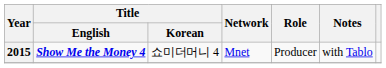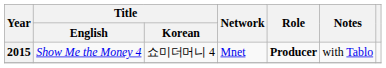(91, 52) bold -> (89, 52) normal
(295, 52) normal -> (294, 52) bold
